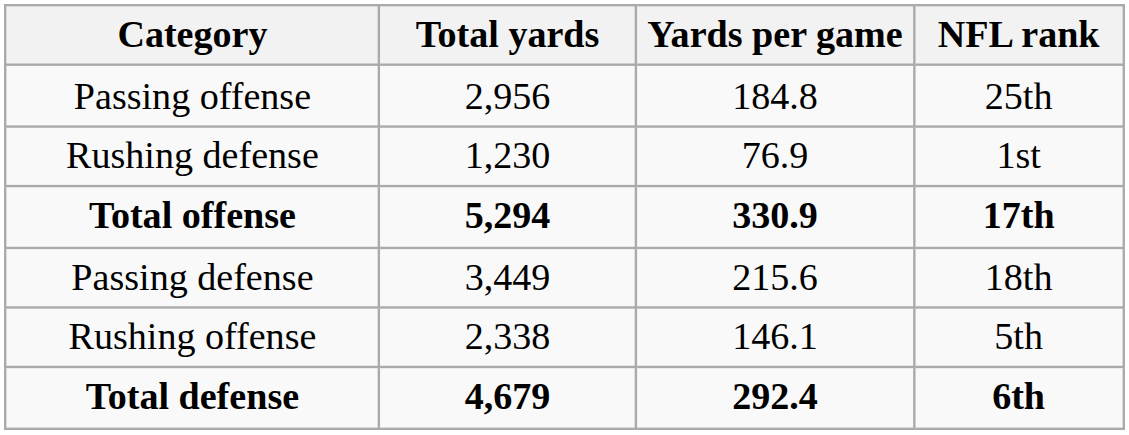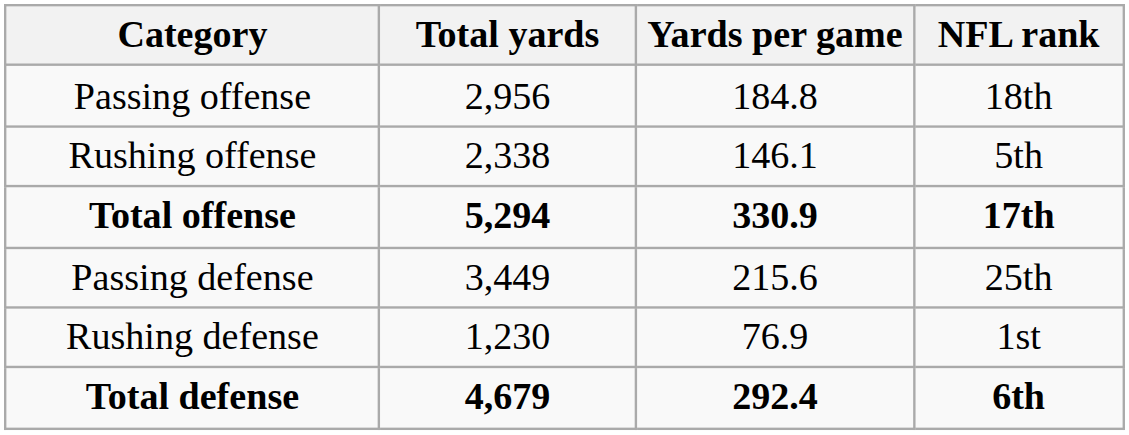(1019, 95) 25th -> (1019, 95) 18th
rows swapped: (192, 336) <-> (192, 155)
(1019, 276) 18th -> (1019, 276) 25th
